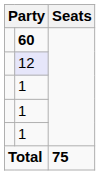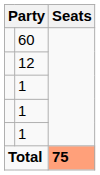(26, 39) bold -> (26, 39) normal
(26, 63) lavender background -> (26, 63) no background
(60, 157) no background -> (60, 157) lightsalmon background
